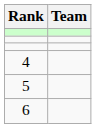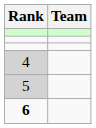(26, 62) no background -> (26, 62) lightgrey background
(26, 86) no background -> (26, 86) lightgrey background
(26, 110) normal -> (26, 110) bold
